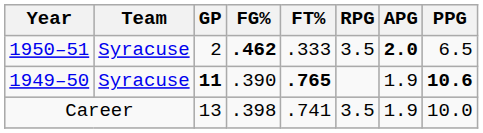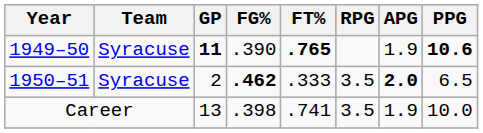rows swapped: (49, 82) <-> (49, 51)
